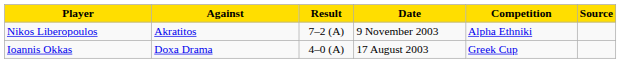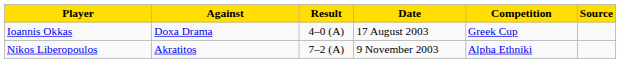rows swapped: (52, 31) <-> (40, 49)
